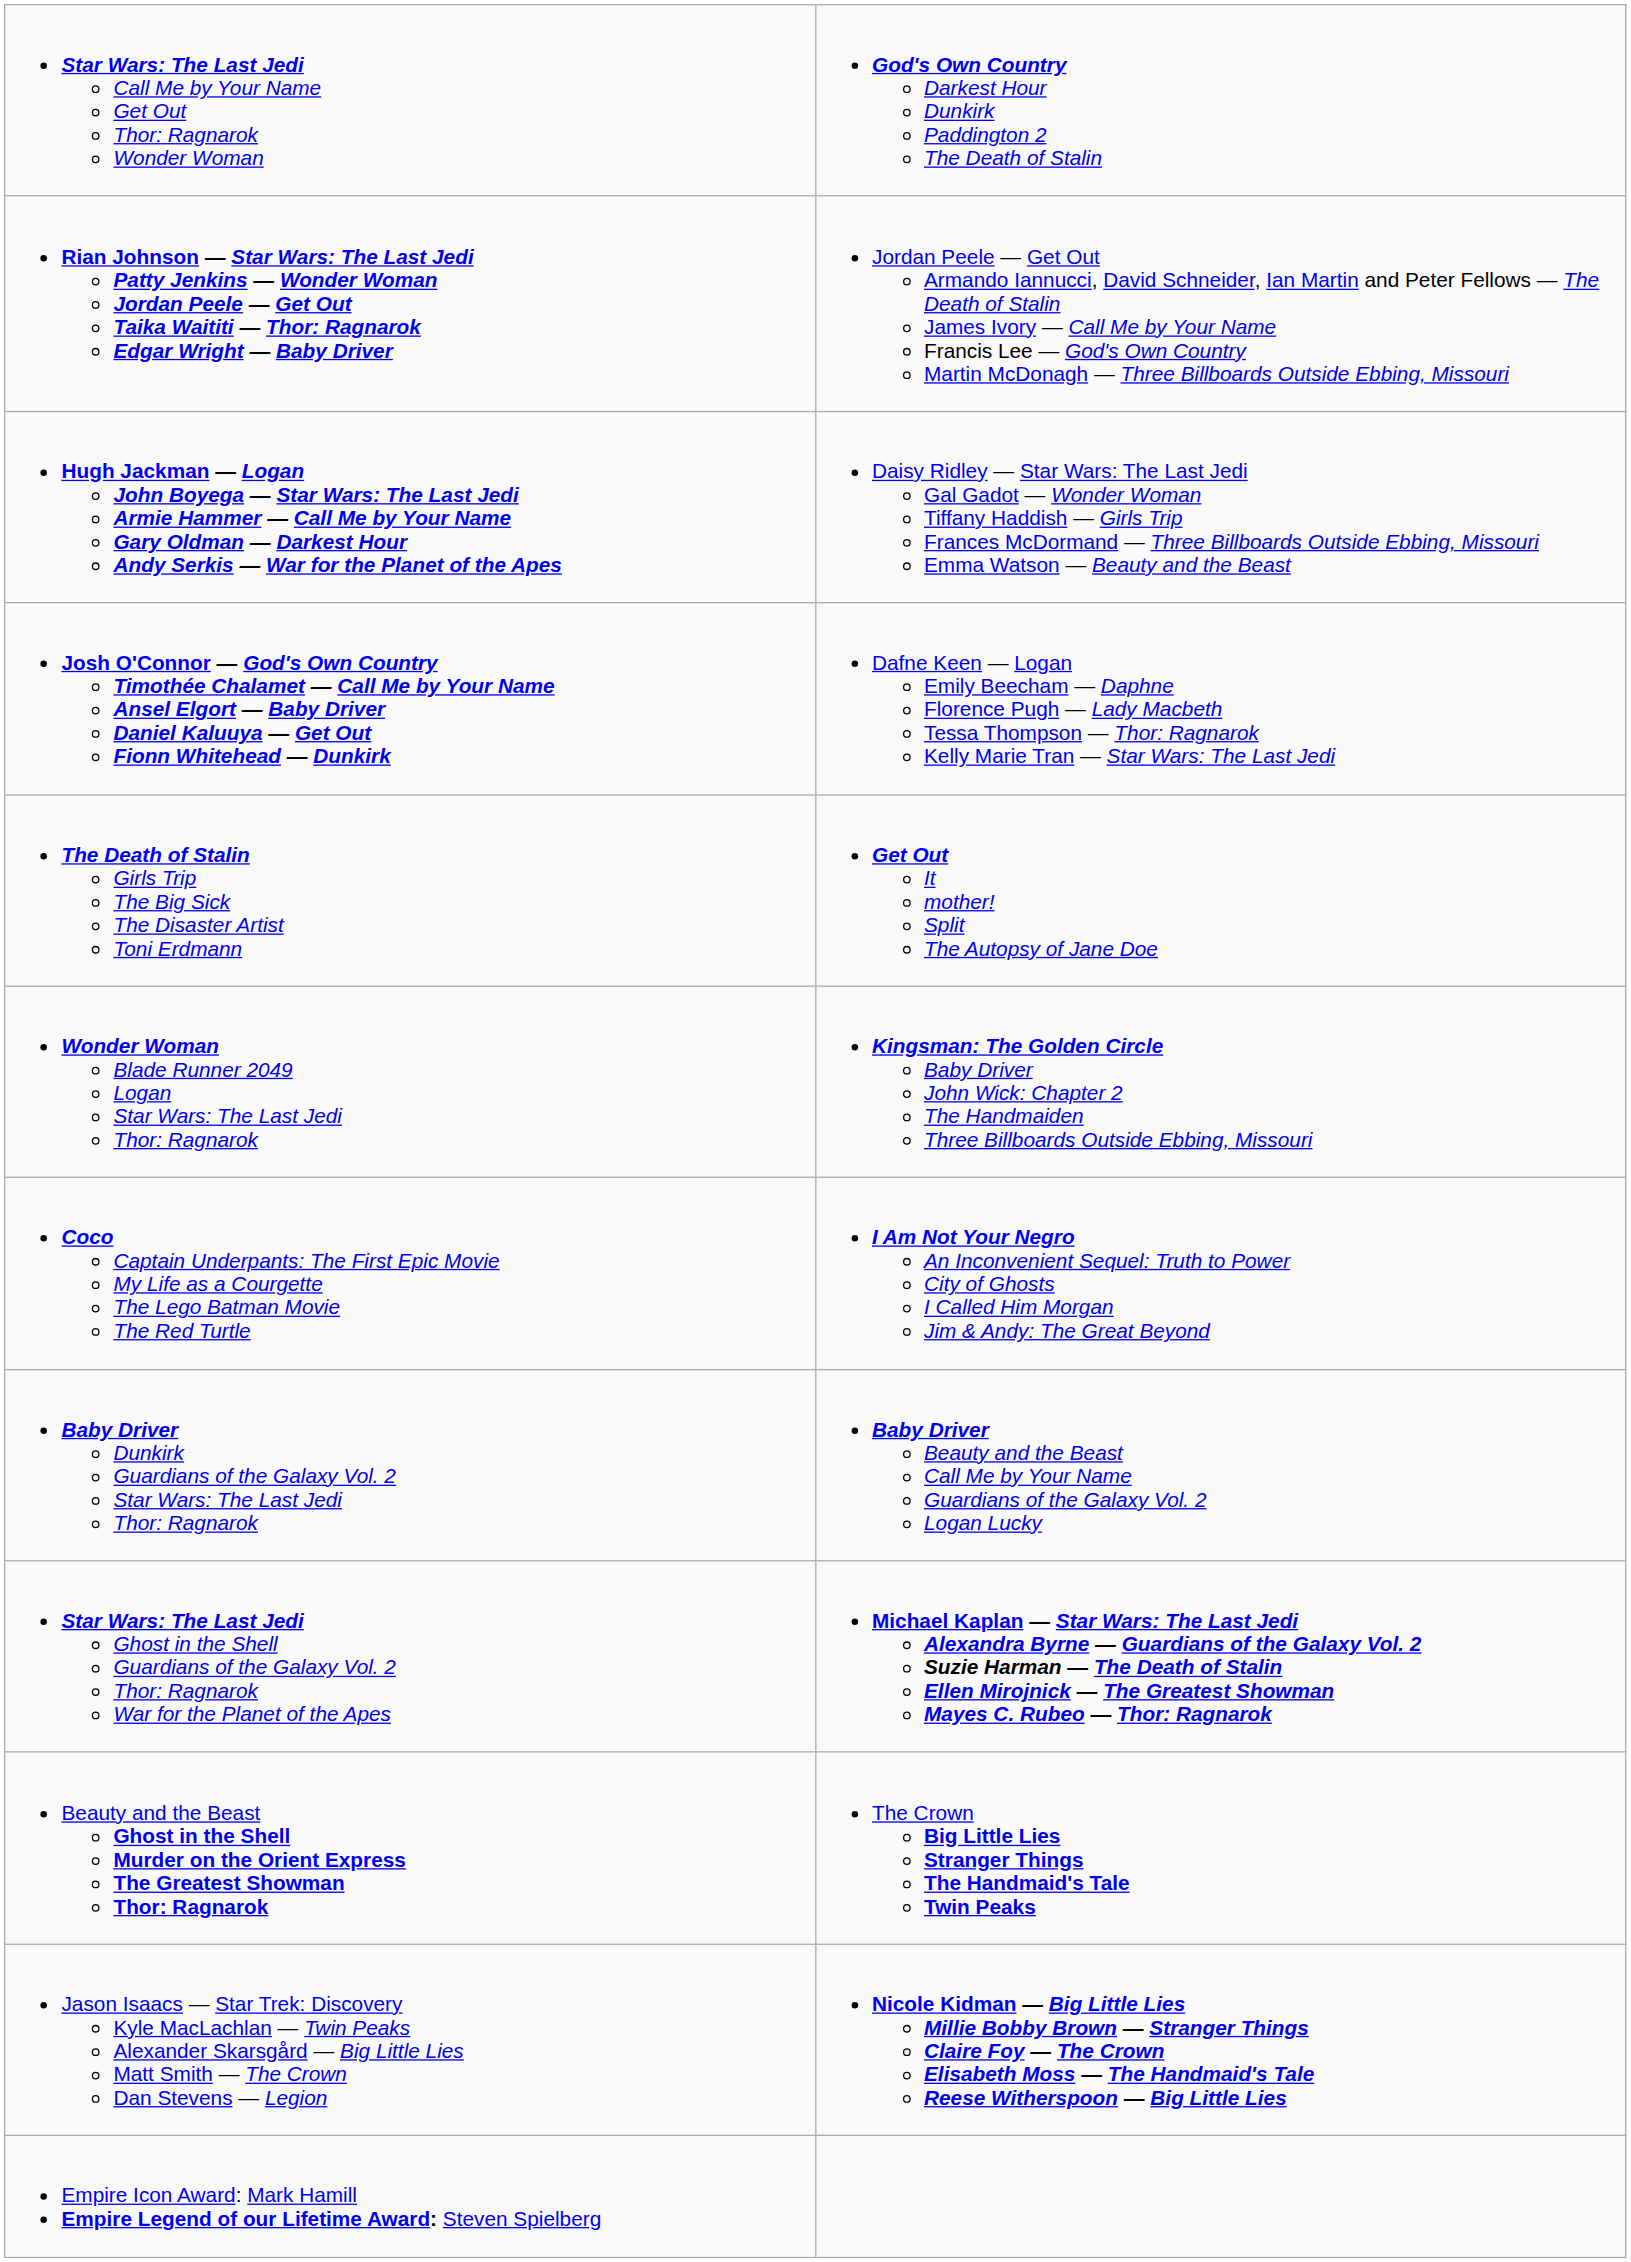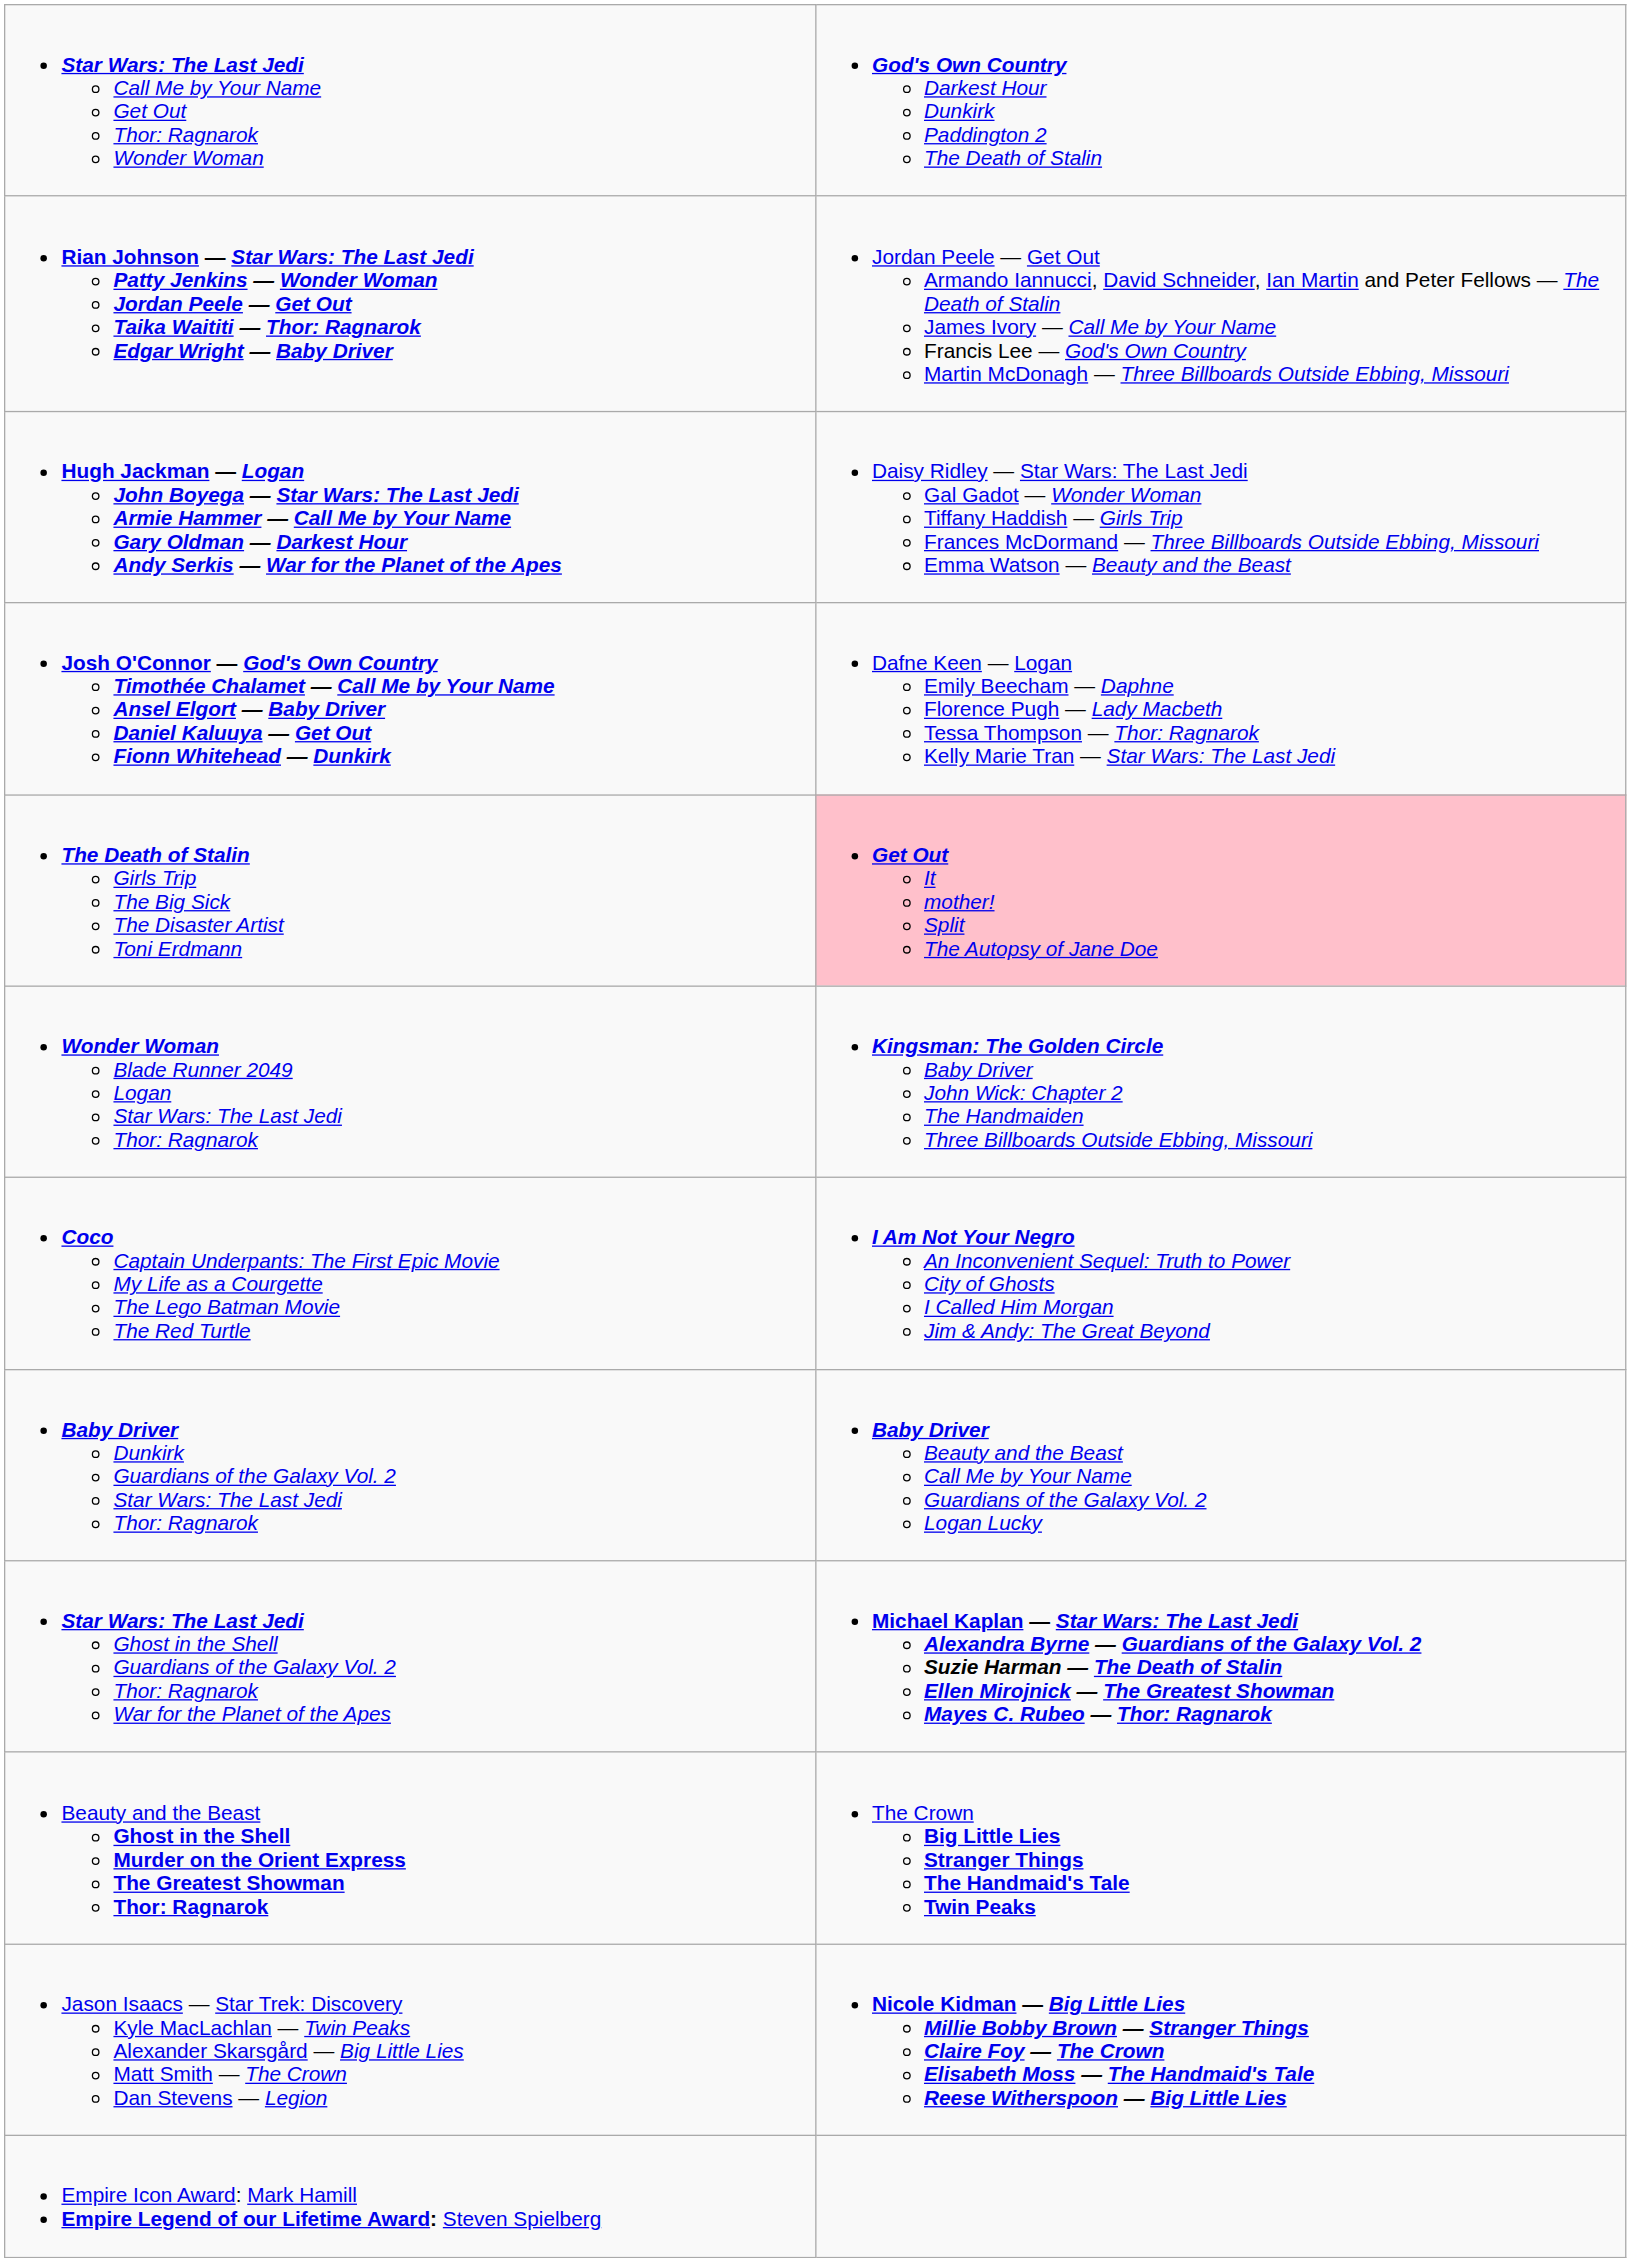(1220, 902) no background -> (1220, 902) pink background
